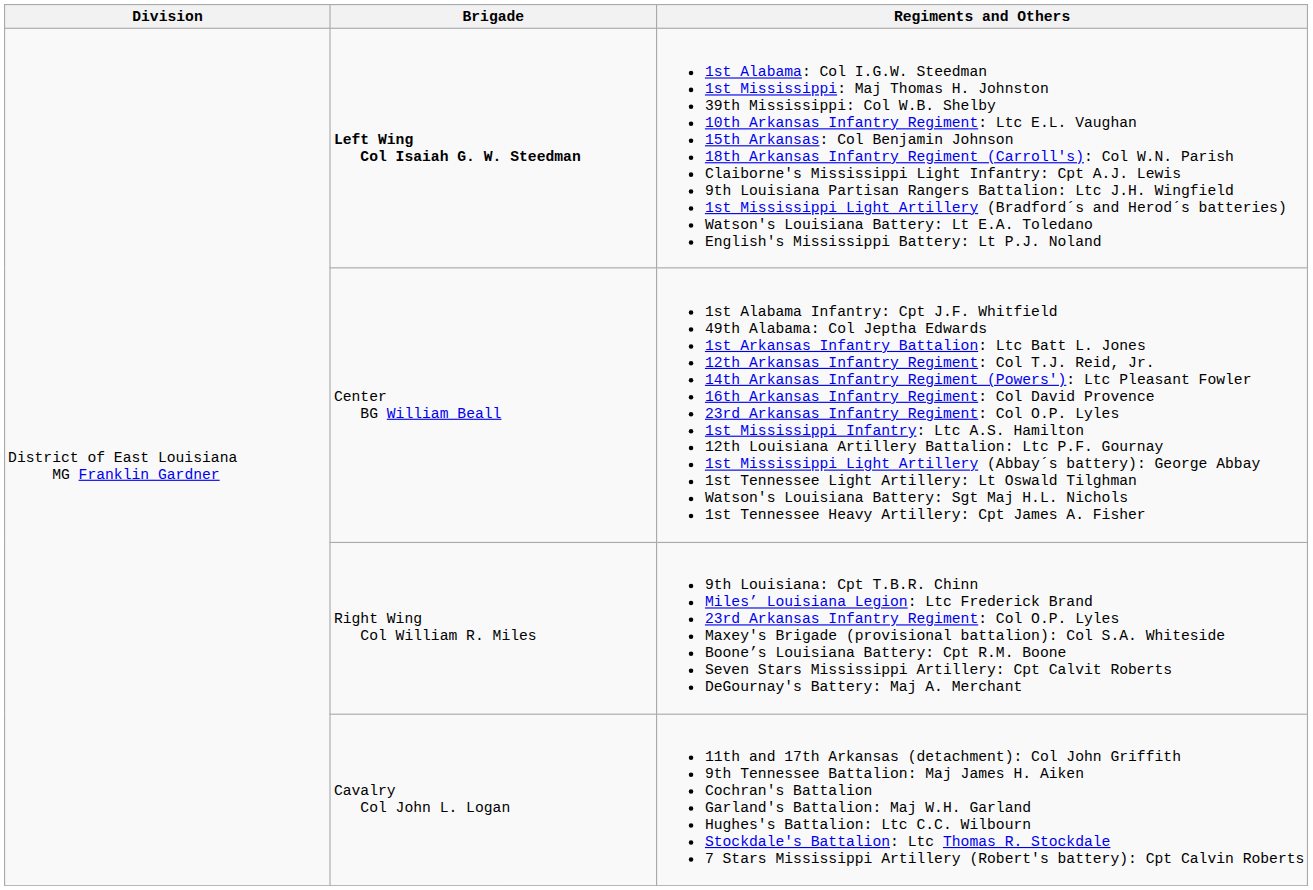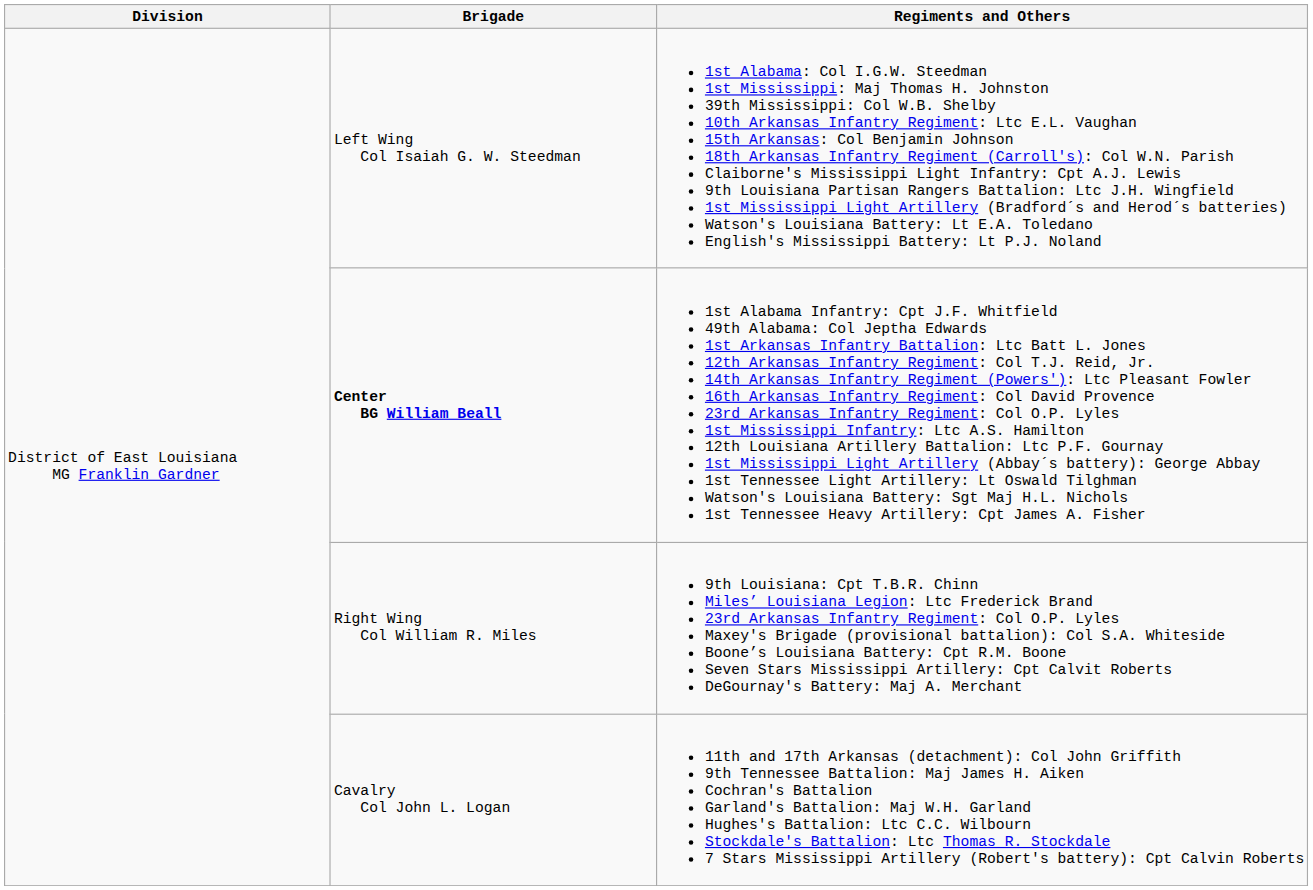(457, 148) bold -> (457, 148) normal
(418, 405) normal -> (418, 405) bold
